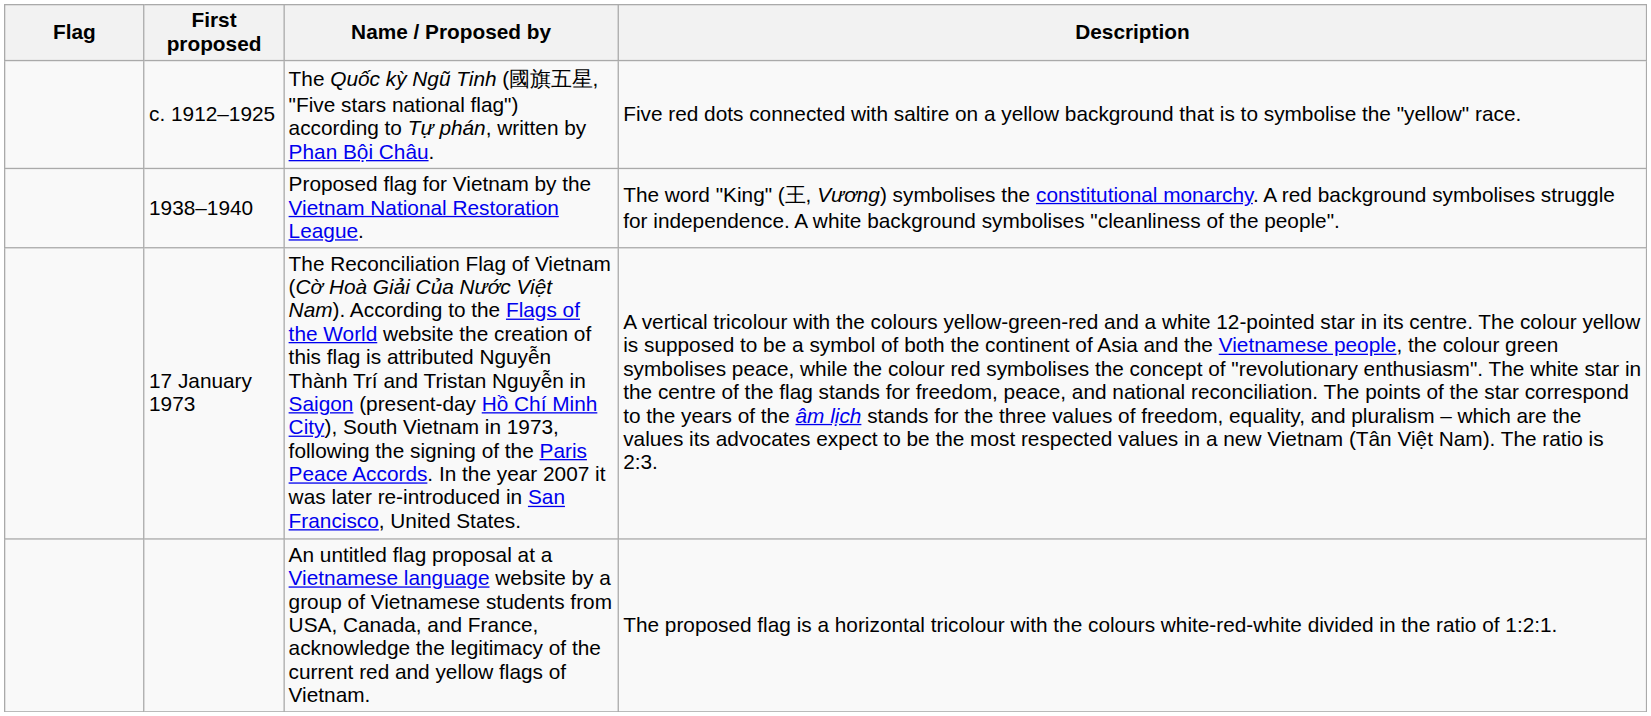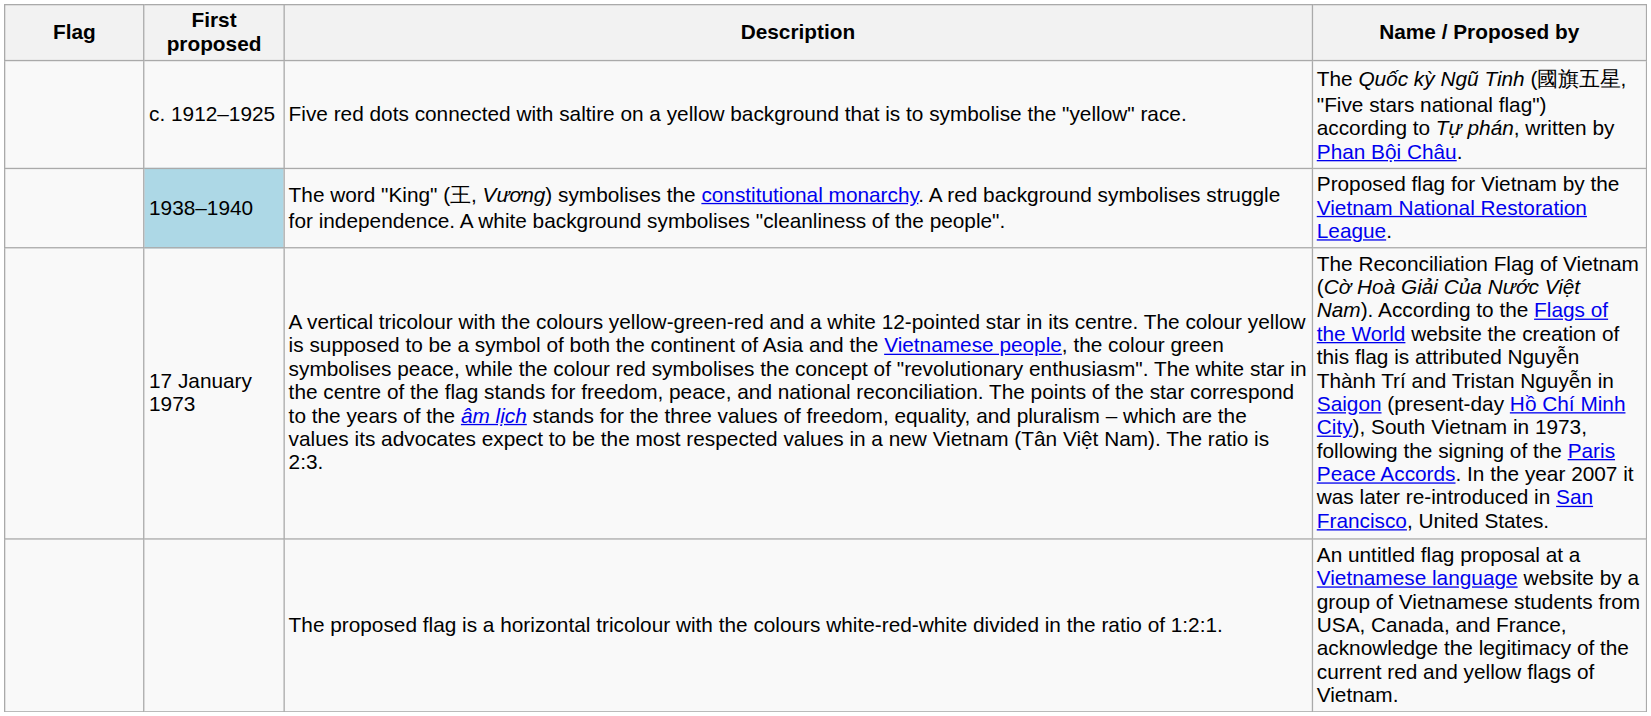columns swapped: (451, 32) <-> (1132, 32)
(201, 207) no background -> (201, 207) lightblue background
